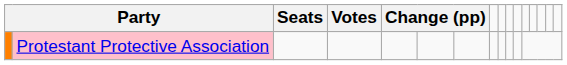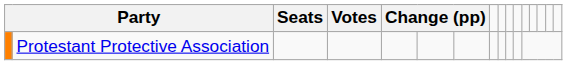(143, 45) pink background -> (143, 45) no background
